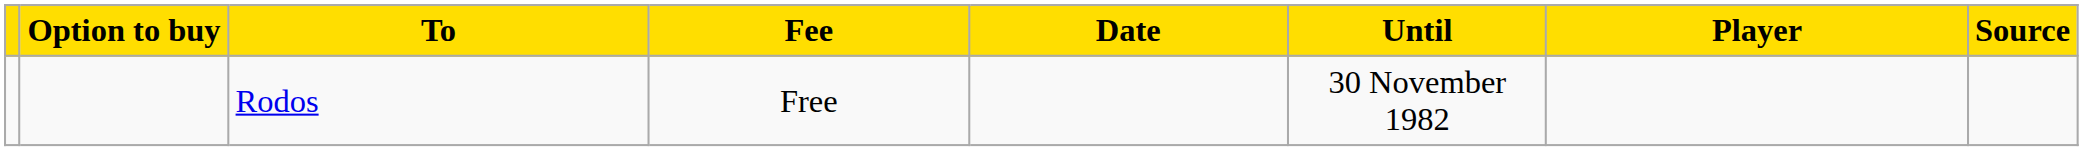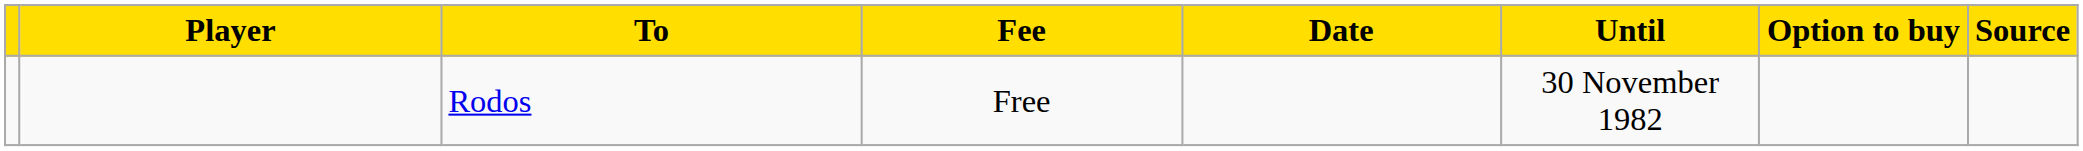columns swapped: (1757, 30) <-> (124, 30)
